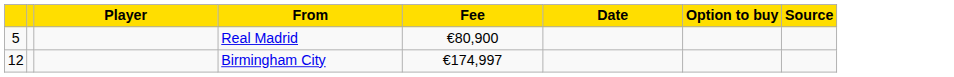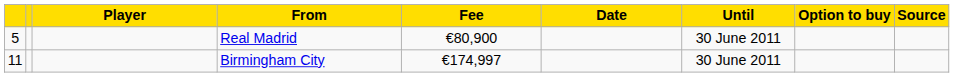+ column: (738, 15)
(16, 60) 12 -> (15, 60) 11
